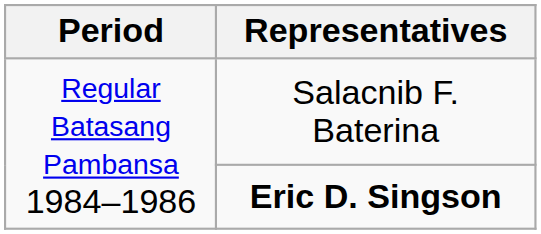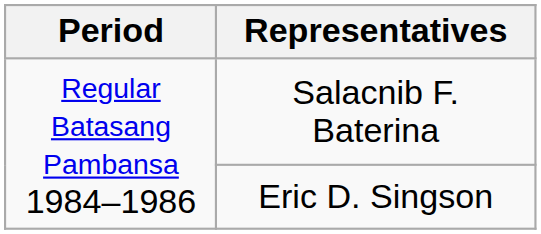(376, 196) bold -> (376, 196) normal
